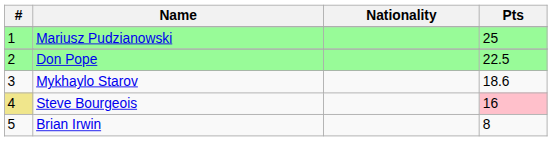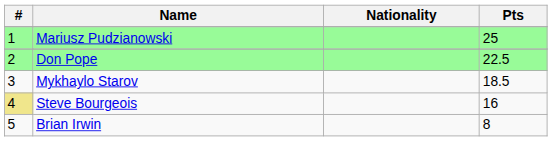(496, 81) 18.6 -> (496, 81) 18.5
(490, 103) pink background -> (490, 103) no background
